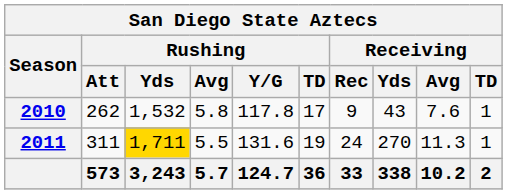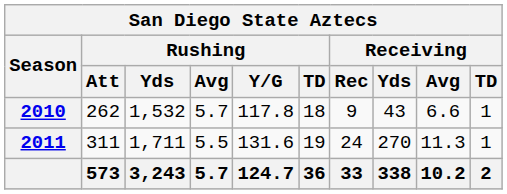(211, 112) 5.8 -> (211, 112) 5.7
(314, 112) 17 -> (314, 112) 18
(443, 112) 7.6 -> (443, 112) 6.6
(157, 143) gold background -> (157, 143) no background
